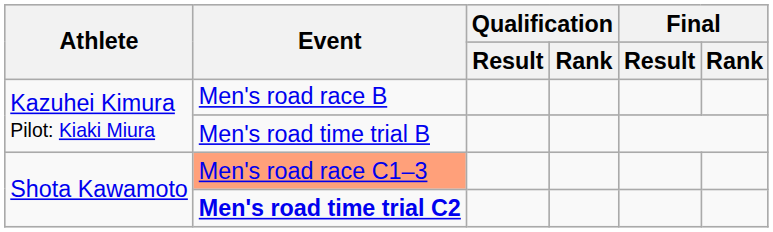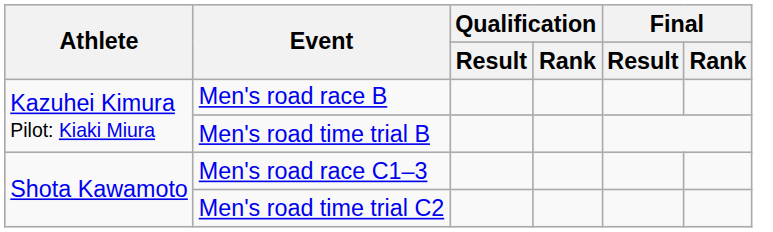(313, 171) lightsalmon background -> (313, 171) no background
(330, 208) bold -> (322, 208) normal
